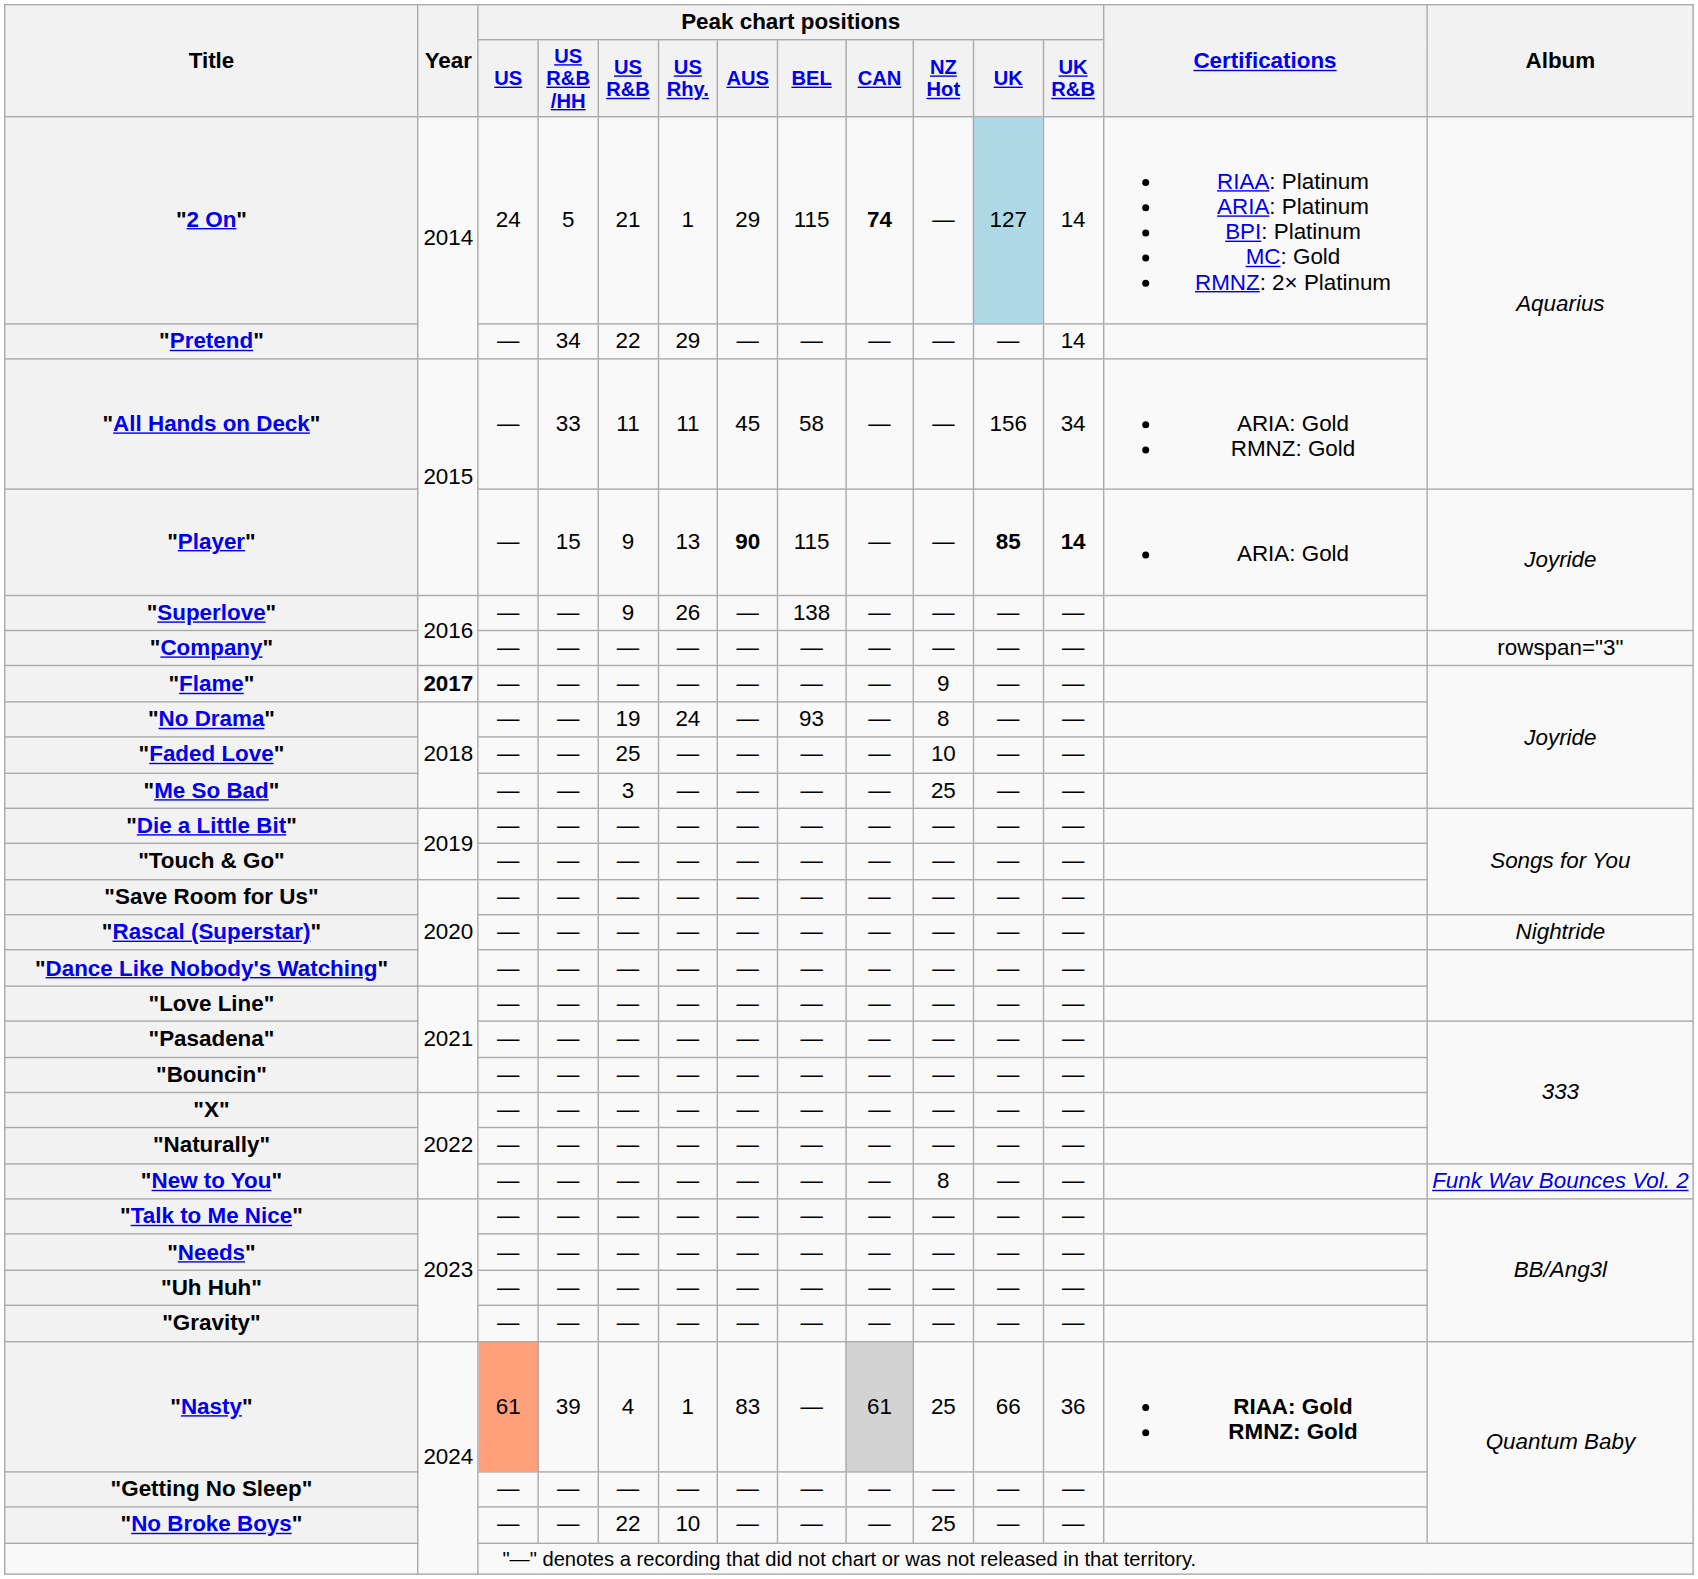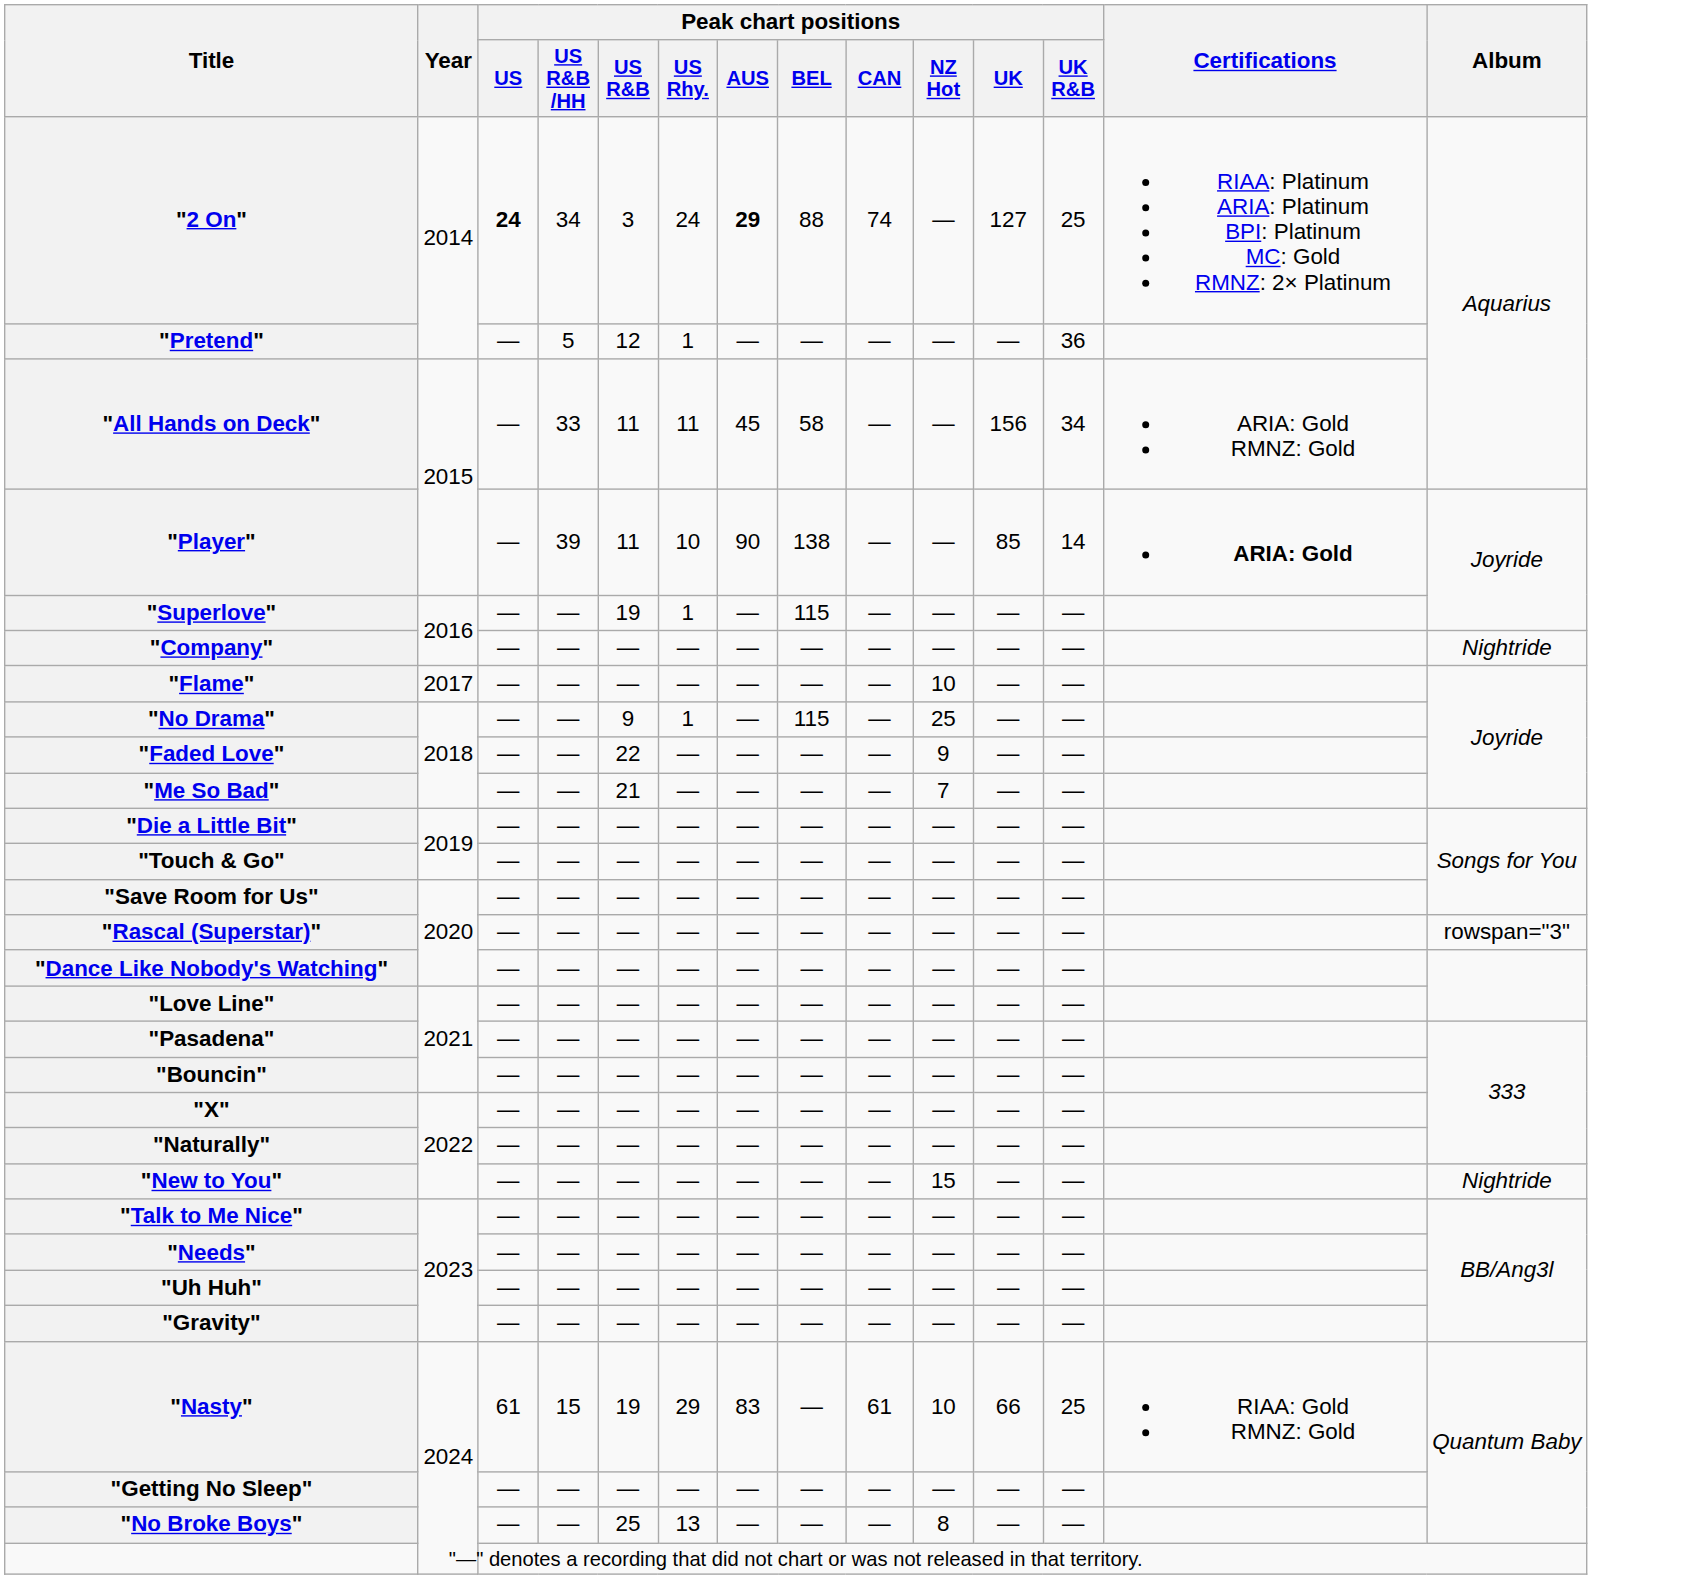(508, 219) normal -> (508, 219) bold
(568, 219) 5 -> (568, 219) 34
(628, 219) 21 -> (628, 219) 3
(688, 219) 1 -> (688, 219) 24
(748, 219) normal -> (748, 219) bold
(812, 219) 115 -> (812, 219) 88
(879, 219) bold -> (879, 219) normal
(1008, 219) lightblue background -> (1008, 219) no background
(1073, 219) 14 -> (1073, 219) 25
(568, 340) 34 -> (568, 340) 5
(628, 340) 22 -> (628, 340) 12
(688, 340) 29 -> (688, 340) 1
(1073, 340) 14 -> (1073, 340) 36
(568, 542) 15 -> (568, 542) 39
(628, 542) 9 -> (628, 542) 11
(688, 542) 13 -> (688, 542) 10
(748, 542) bold -> (748, 542) normal
(812, 542) 115 -> (812, 542) 138
(1008, 542) bold -> (1008, 542) normal
(1073, 542) bold -> (1073, 542) normal
(1265, 555) normal -> (1265, 555) bold
(628, 612) 9 -> (628, 612) 19
(688, 612) 26 -> (688, 612) 1
(812, 612) 138 -> (812, 612) 115
(1560, 648) rowspan="3" -> (1507, 648) Nightride
(448, 683) bold -> (448, 683) normal
(943, 683) 9 -> (943, 683) 10
(628, 719) 19 -> (628, 719) 9
(688, 719) 24 -> (688, 719) 1
(812, 719) 93 -> (812, 719) 115
(943, 719) 8 -> (943, 719) 25
(628, 754) 25 -> (628, 754) 22
(943, 754) 10 -> (943, 754) 9
(628, 790) 3 -> (628, 790) 21
(943, 790) 25 -> (943, 790) 7
(1560, 932) Nightride -> (1507, 932) rowspan="3"
(943, 1180) 8 -> (943, 1180) 15
(1560, 1180) Funk Wav Bounces Vol. 2 -> (1507, 1180) Nightride
(508, 1406) lightsalmon background -> (508, 1406) no background
(568, 1406) 39 -> (568, 1406) 15
(628, 1406) 4 -> (628, 1406) 19
(688, 1406) 1 -> (688, 1406) 29
(879, 1406) lightgrey background -> (879, 1406) no background
(943, 1406) 25 -> (943, 1406) 10
(1073, 1406) 36 -> (1073, 1406) 25
(1265, 1419) bold -> (1265, 1419) normal
(628, 1524) 22 -> (628, 1524) 25
(688, 1524) 10 -> (688, 1524) 13
(943, 1524) 25 -> (943, 1524) 8
